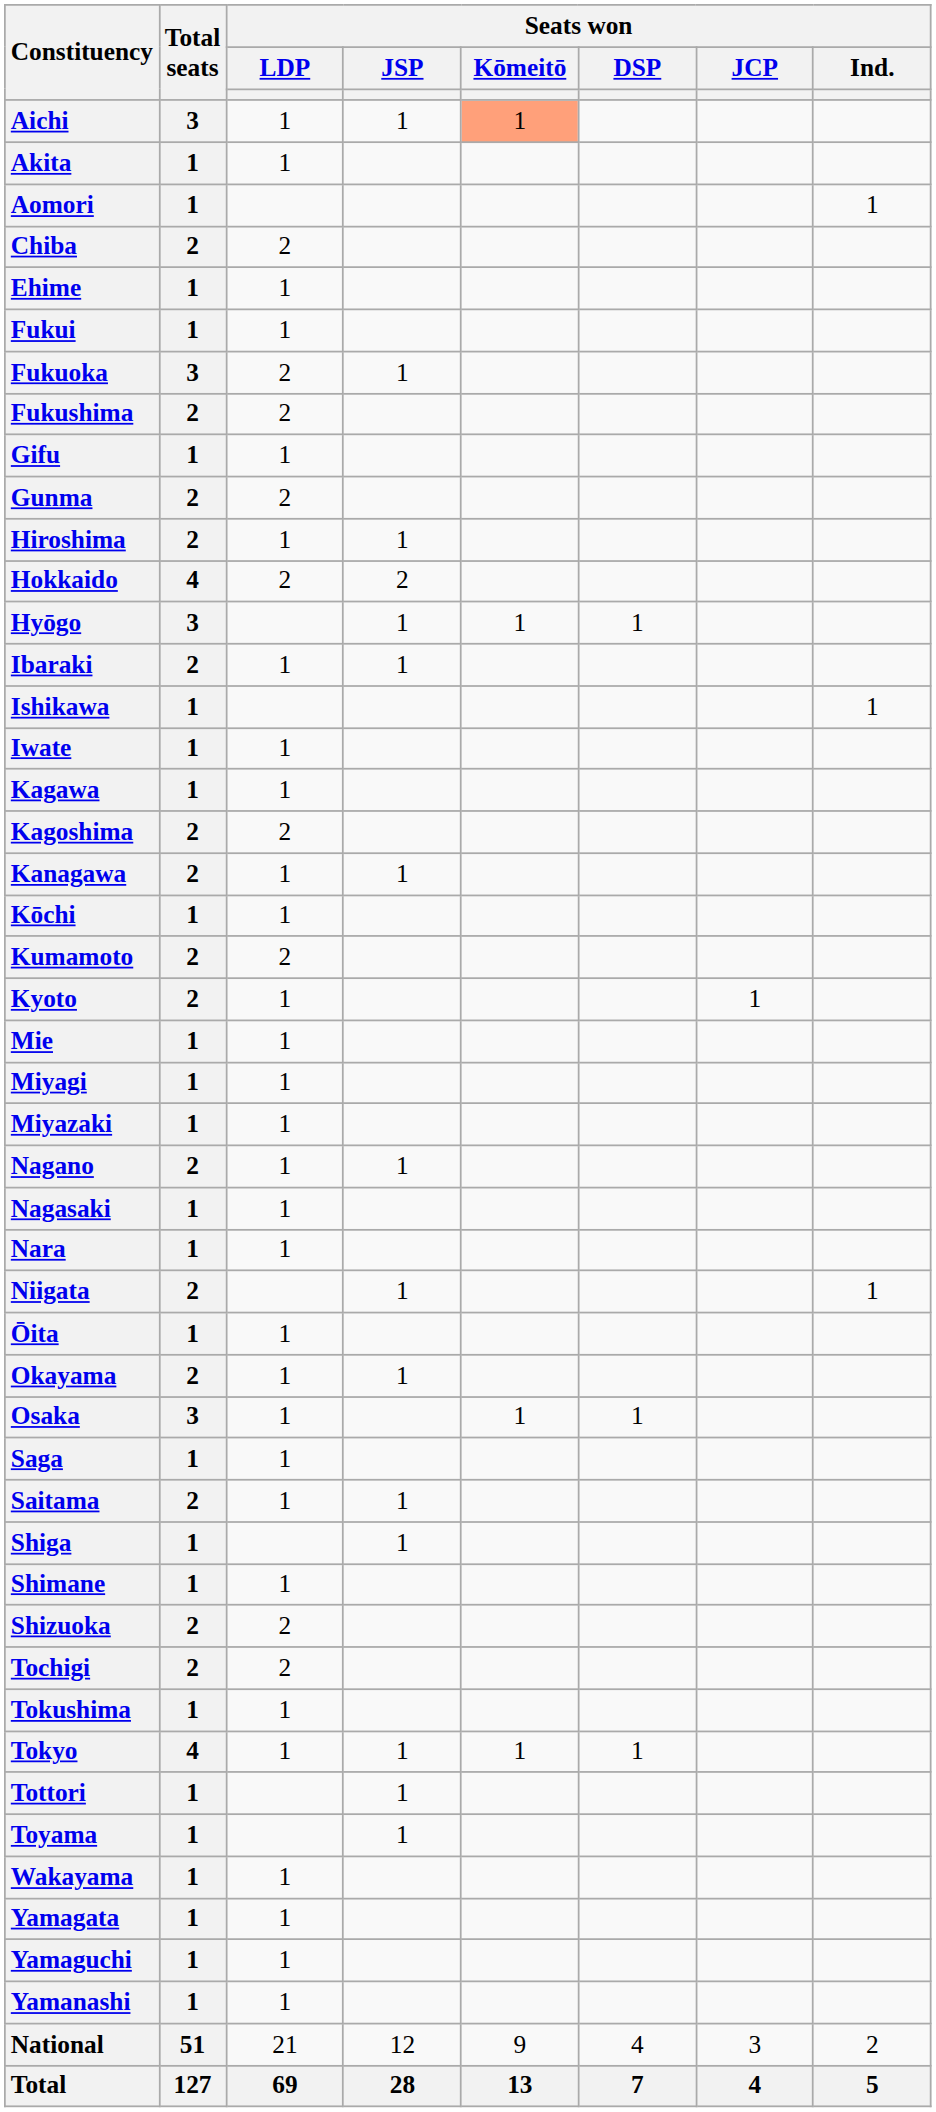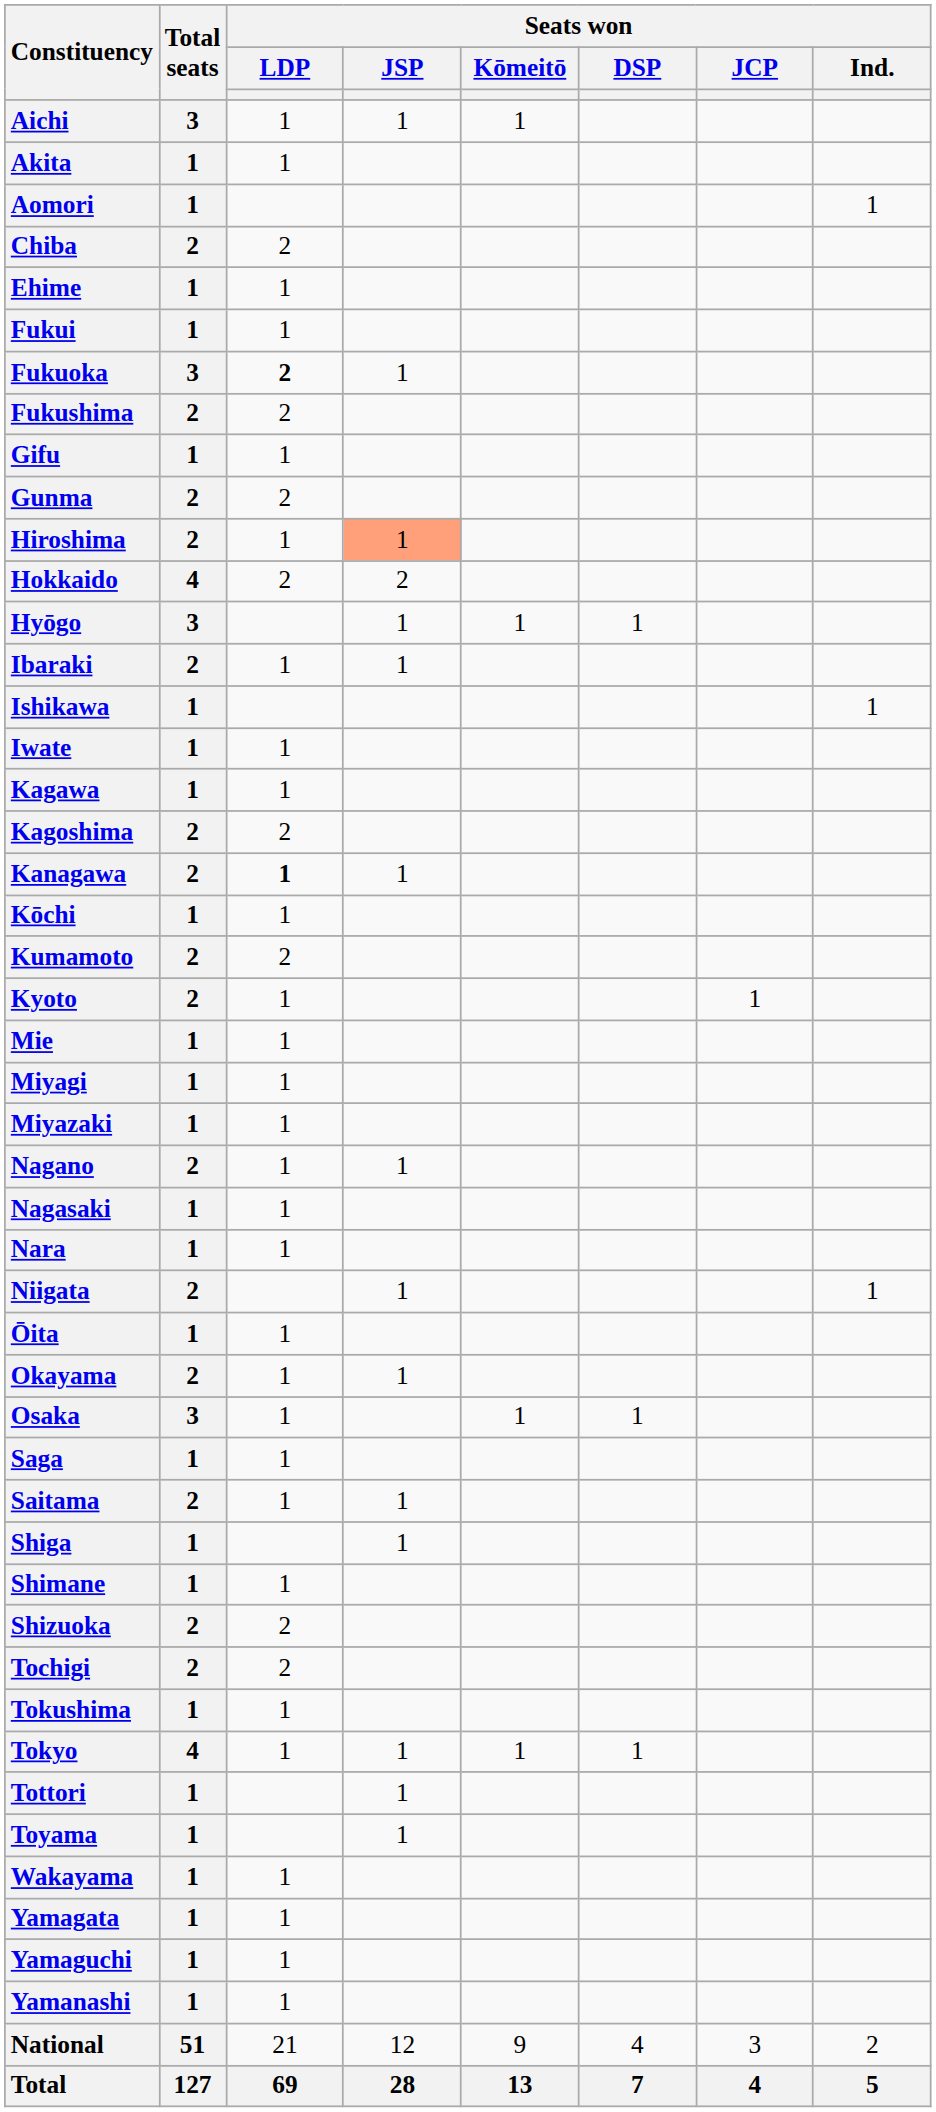(520, 121) lightsalmon background -> (520, 121) no background
(285, 372) normal -> (285, 372) bold
(402, 539) no background -> (402, 539) lightsalmon background
(285, 873) normal -> (285, 873) bold
